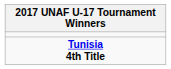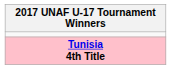(85, 50) no background -> (85, 50) pink background
